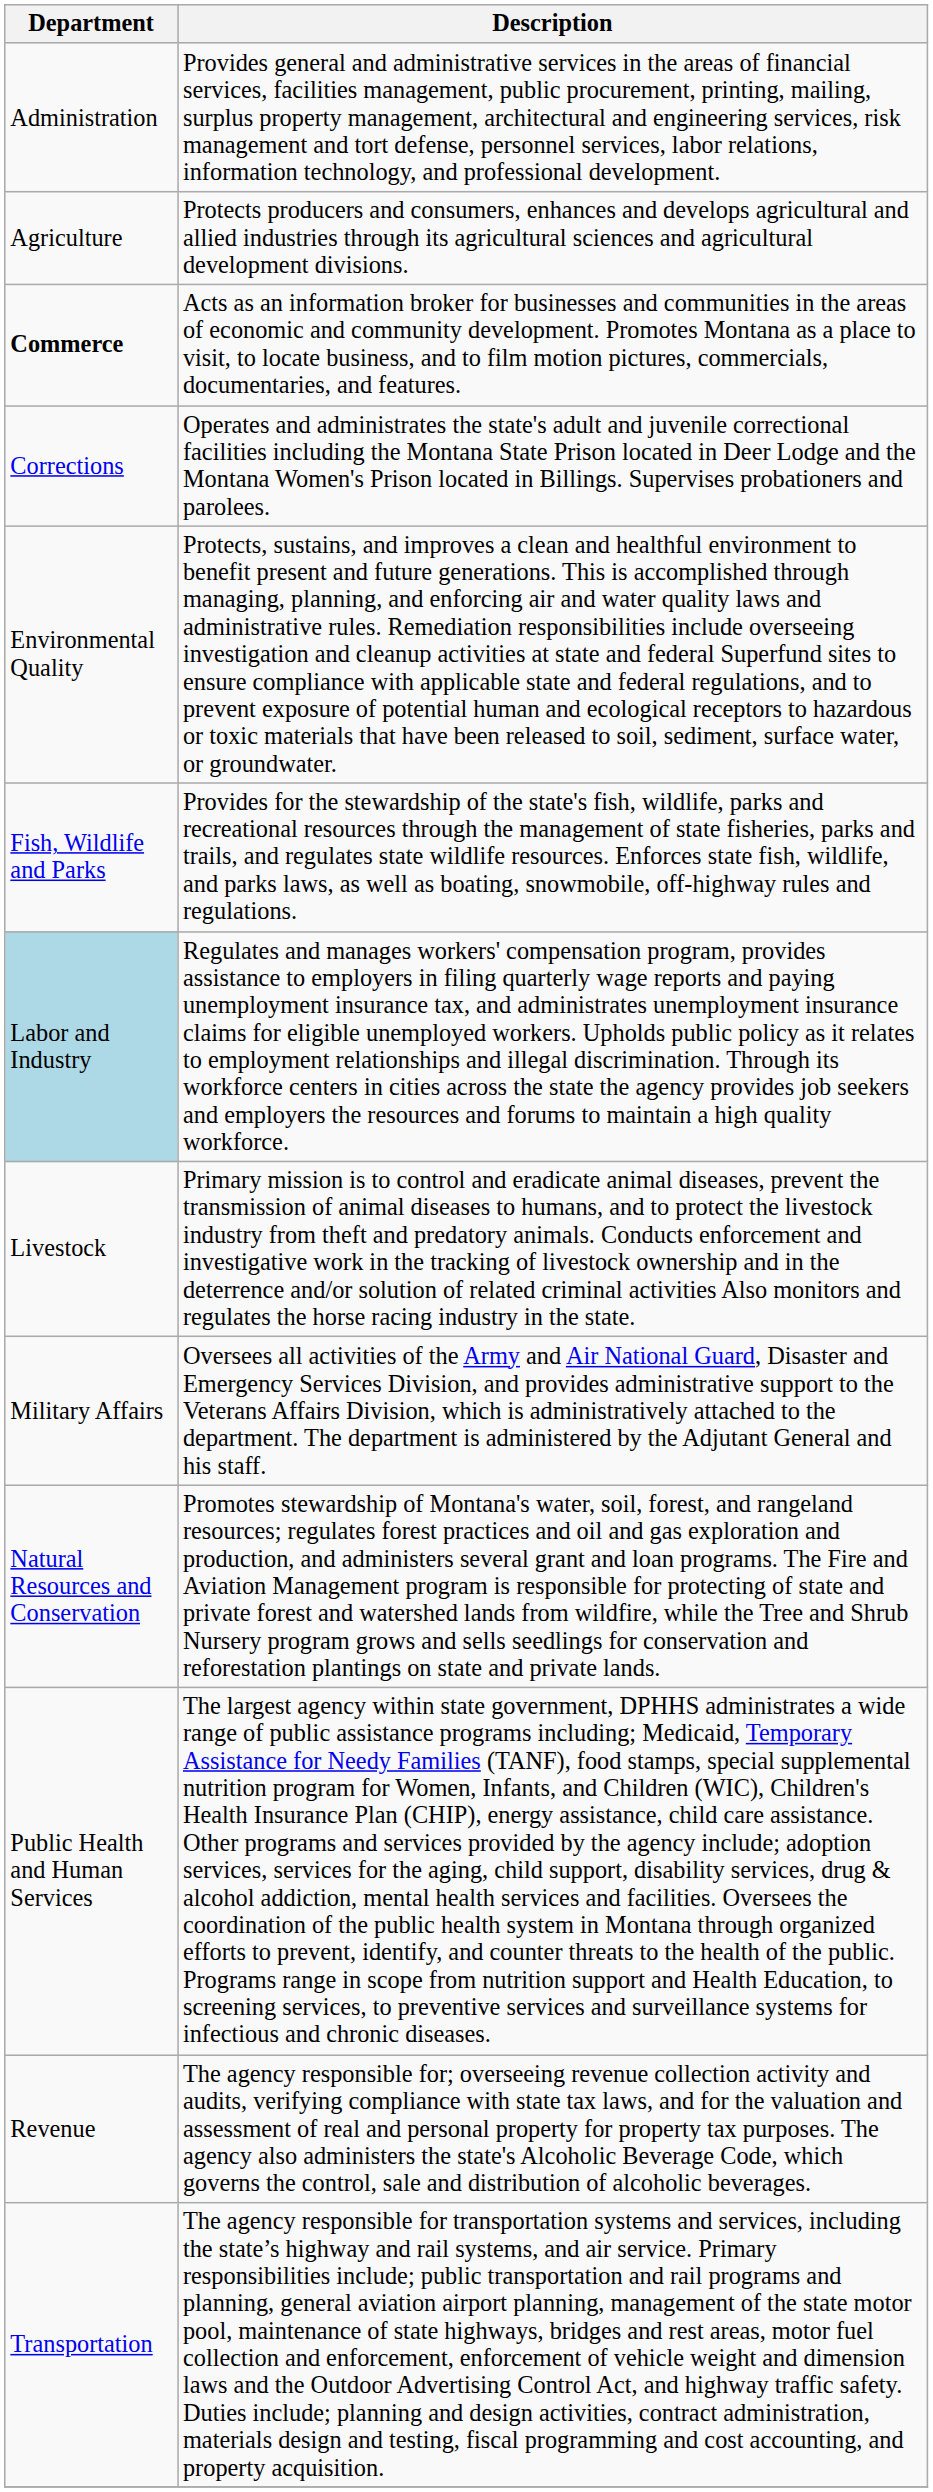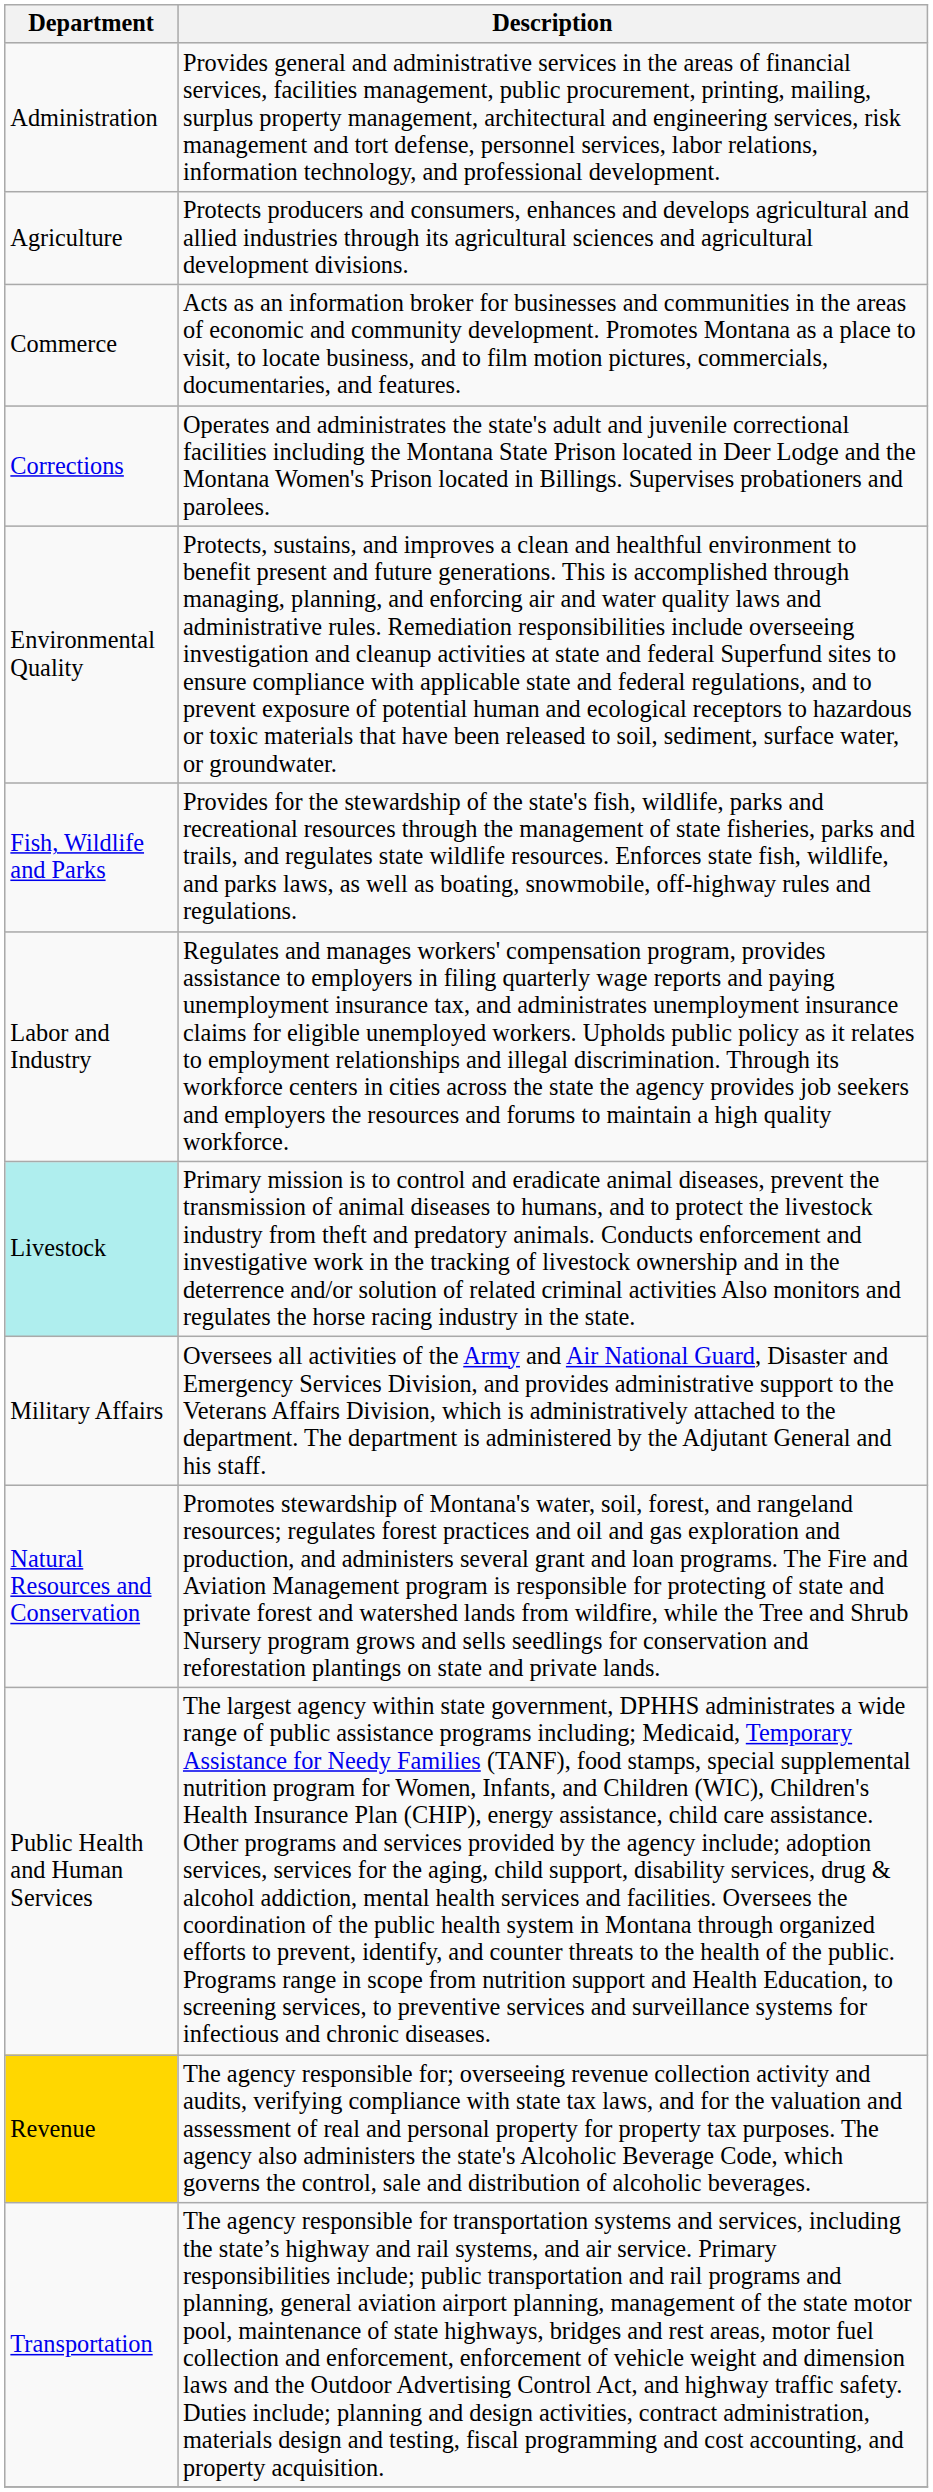(67, 344) bold -> (64, 344) normal
(60, 1046) lightblue background -> (60, 1046) no background
(58, 1248) no background -> (58, 1248) paleturquoise background
(53, 2128) no background -> (53, 2128) gold background
